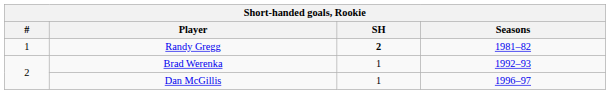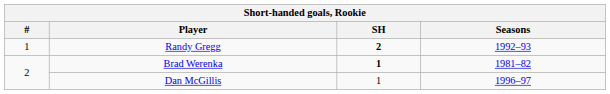(513, 47) 1981–82 -> (513, 47) 1992–93
(379, 64) normal -> (379, 64) bold
(513, 64) 1992–93 -> (513, 64) 1981–82
